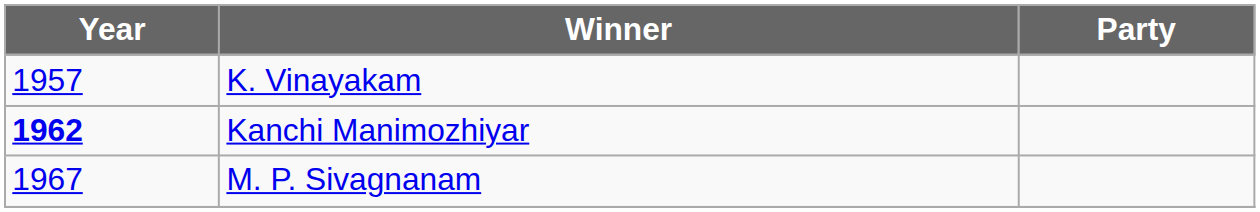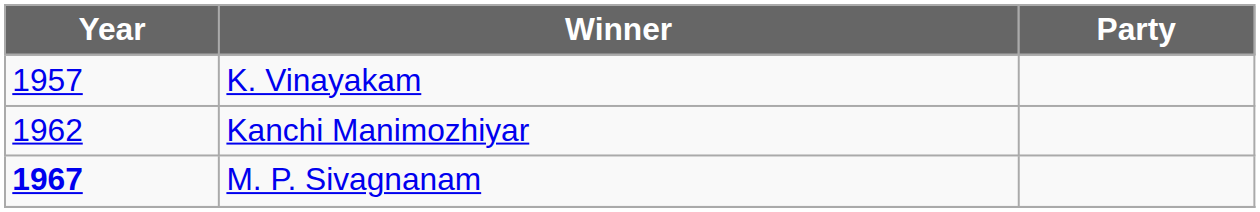(48, 130) bold -> (48, 130) normal
(48, 180) normal -> (48, 180) bold
